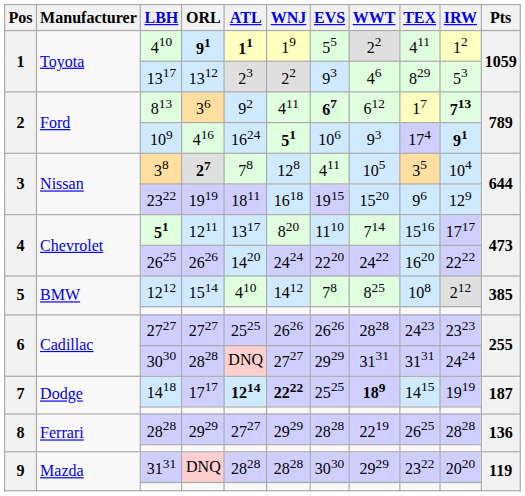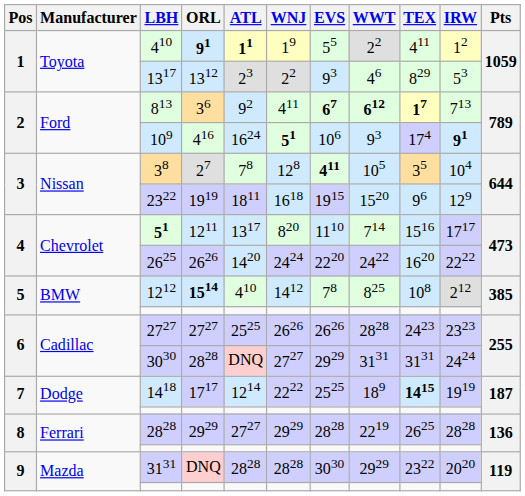(374, 107) normal -> (374, 107) bold
(420, 107) normal -> (420, 107) bold
(460, 107) bold -> (460, 107) normal
(203, 168) bold -> (203, 168) normal
(330, 168) normal -> (330, 168) bold
(203, 291) normal -> (203, 291) bold
(246, 390) bold -> (246, 390) normal
(288, 390) bold -> (288, 390) normal
(374, 390) bold -> (374, 390) normal
(420, 390) normal -> (420, 390) bold
